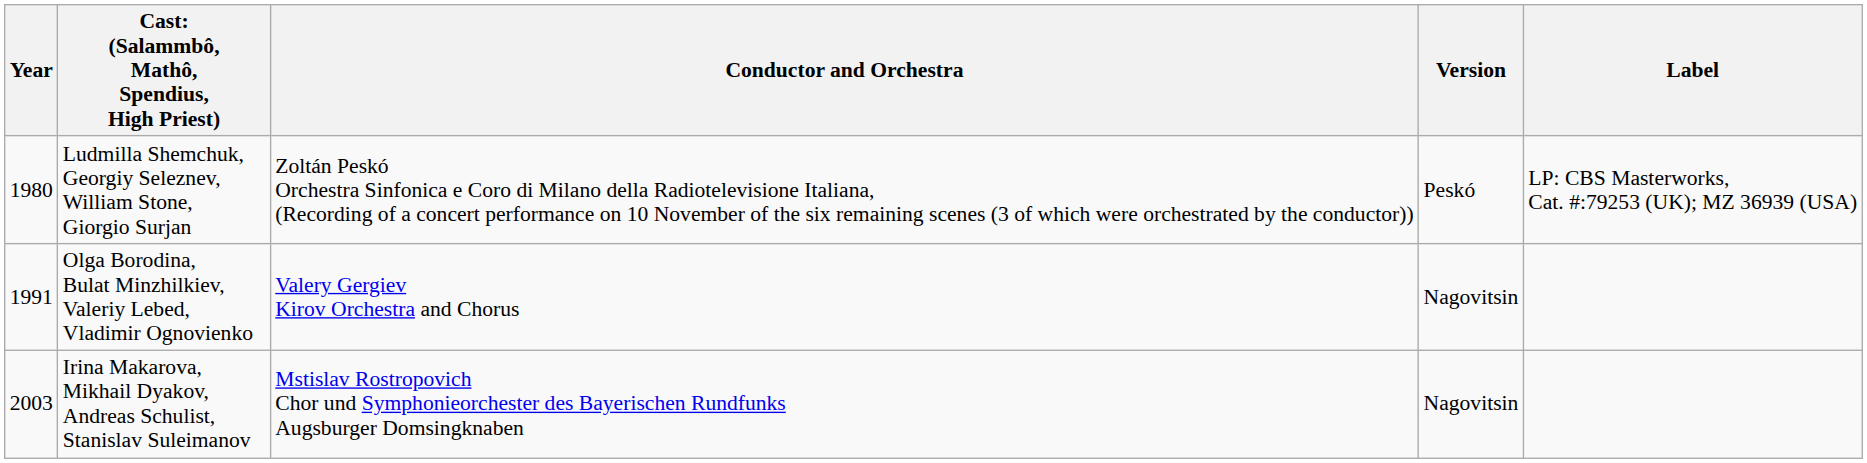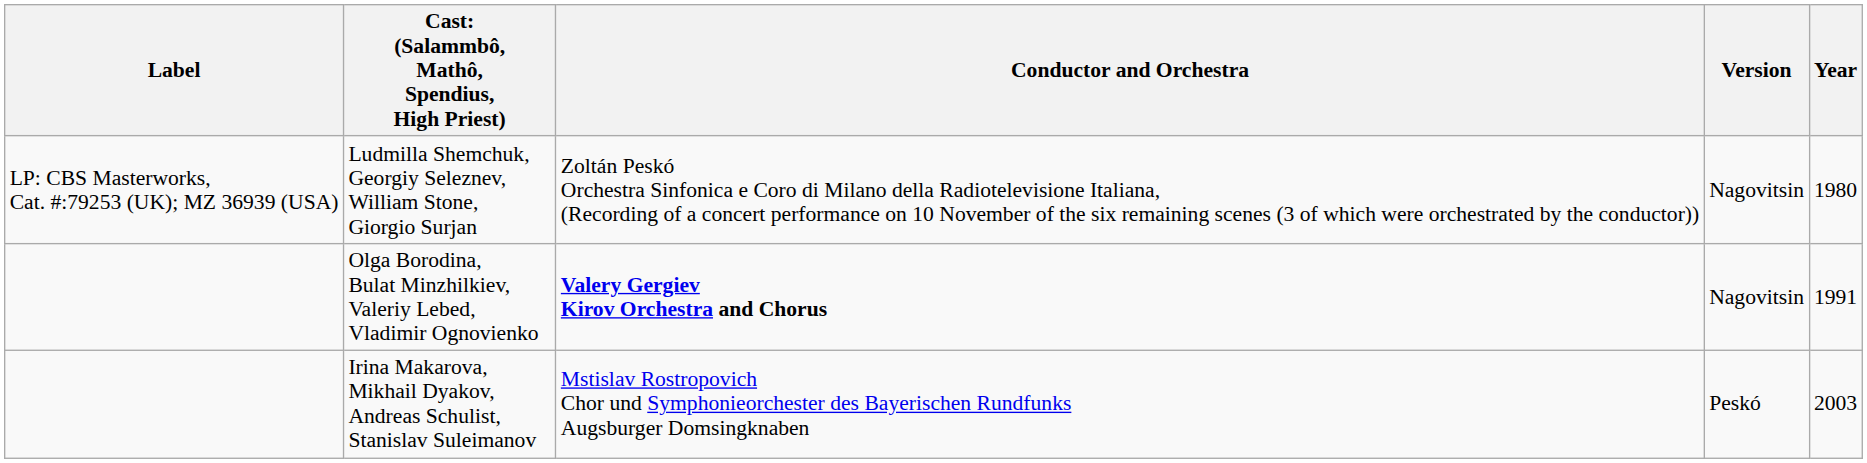columns swapped: (31, 70) <-> (1693, 70)
(1449, 189) Peskó -> (1757, 189) Nagovitsin
(397, 296) normal -> (694, 296) bold
(1471, 403) Nagovitsin -> (1735, 403) Peskó
